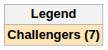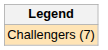(54, 34) bold -> (51, 34) normal
